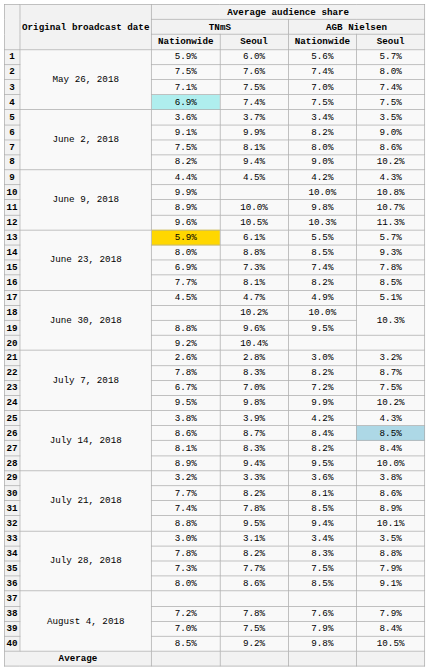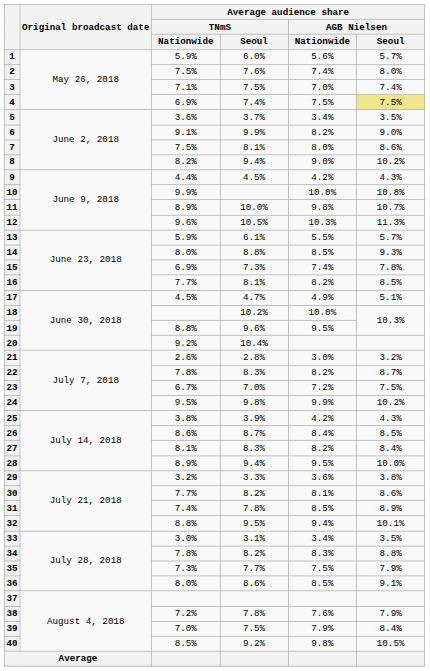(186, 102) paleturquoise background -> (186, 102) no background
(391, 102) no background -> (391, 102) khaki background
(186, 238) gold background -> (186, 238) no background
(391, 433) lightblue background -> (391, 433) no background
